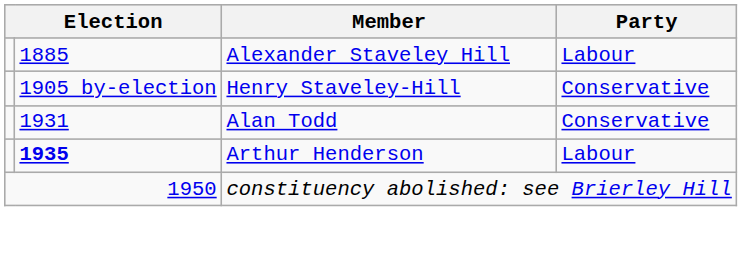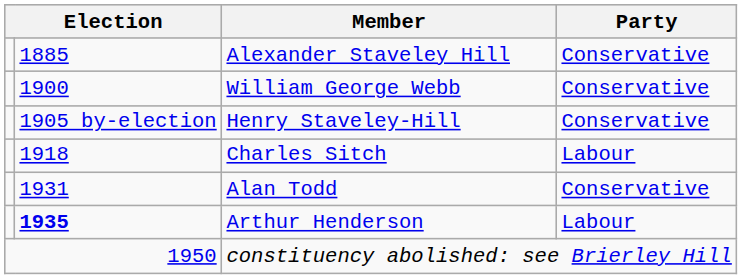(598, 55) Labour -> (635, 55) Conservative
+ row: (344, 88)
+ row: (307, 155)
